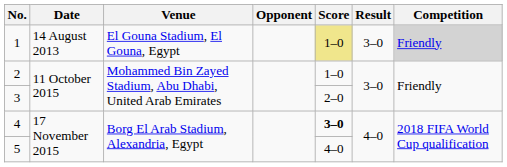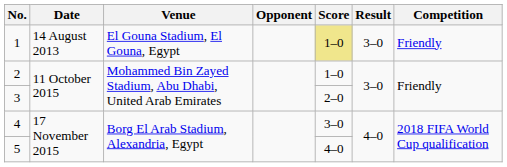(419, 43) lightgrey background -> (419, 43) no background
(334, 123) bold -> (334, 123) normal
